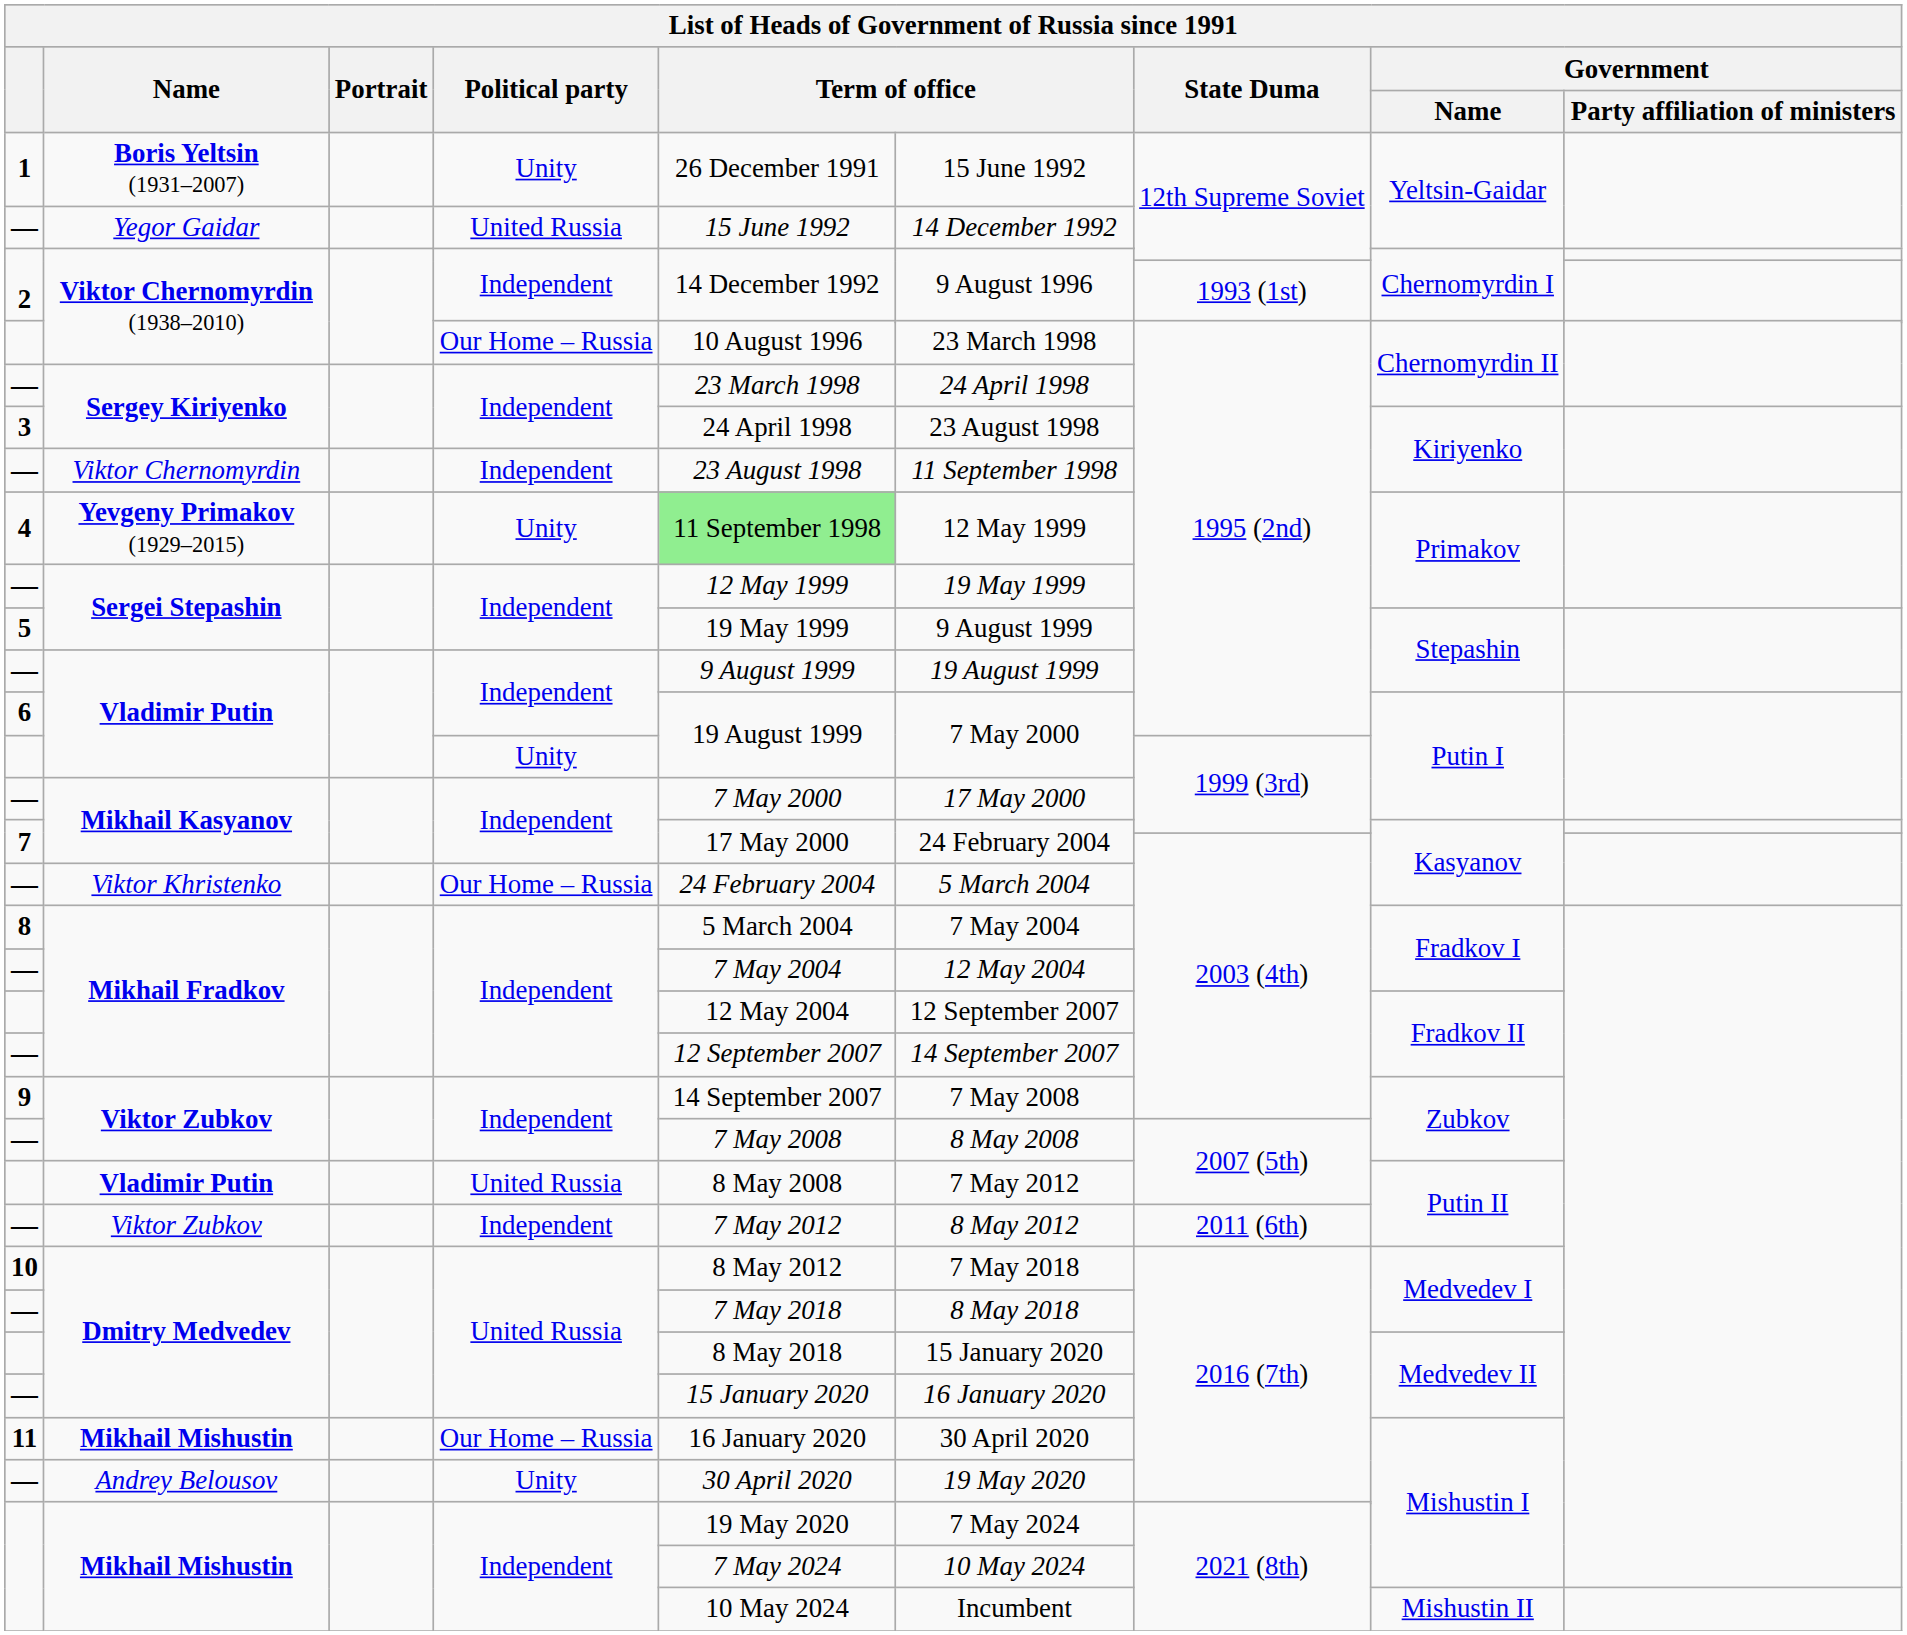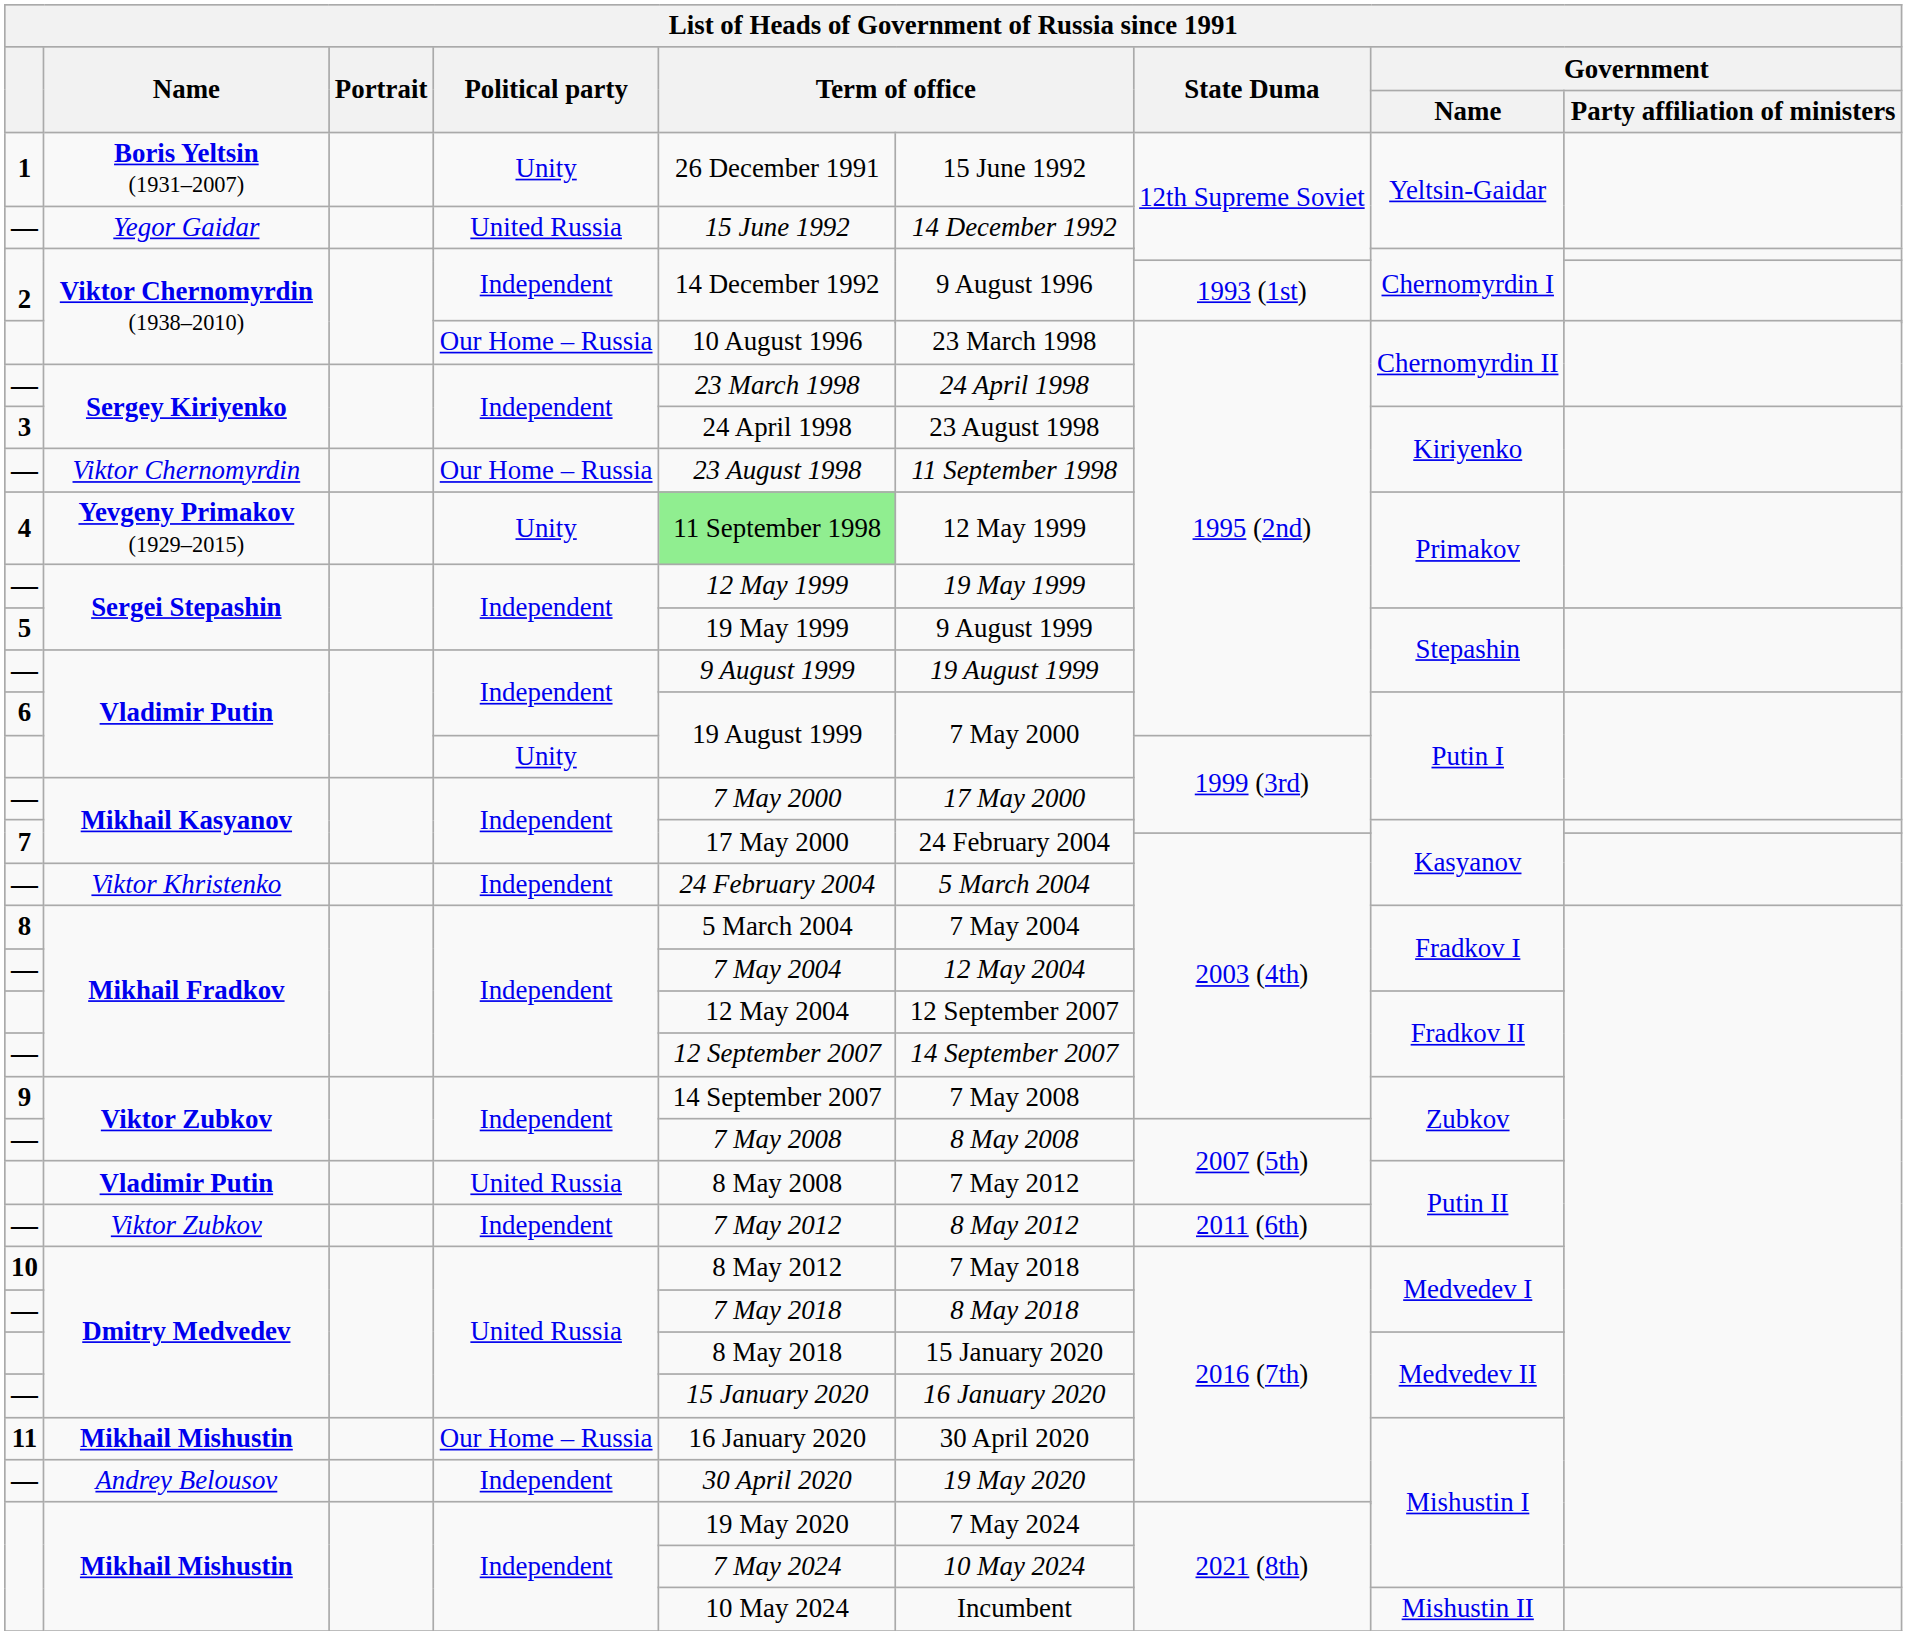(546, 469) Independent -> (546, 469) Our Home – Russia
(546, 883) Our Home – Russia -> (546, 883) Independent
(546, 1480) Unity -> (546, 1480) Independent
